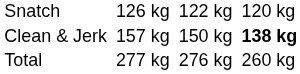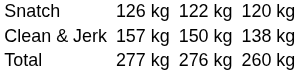(269, 36) bold -> (268, 36) normal
